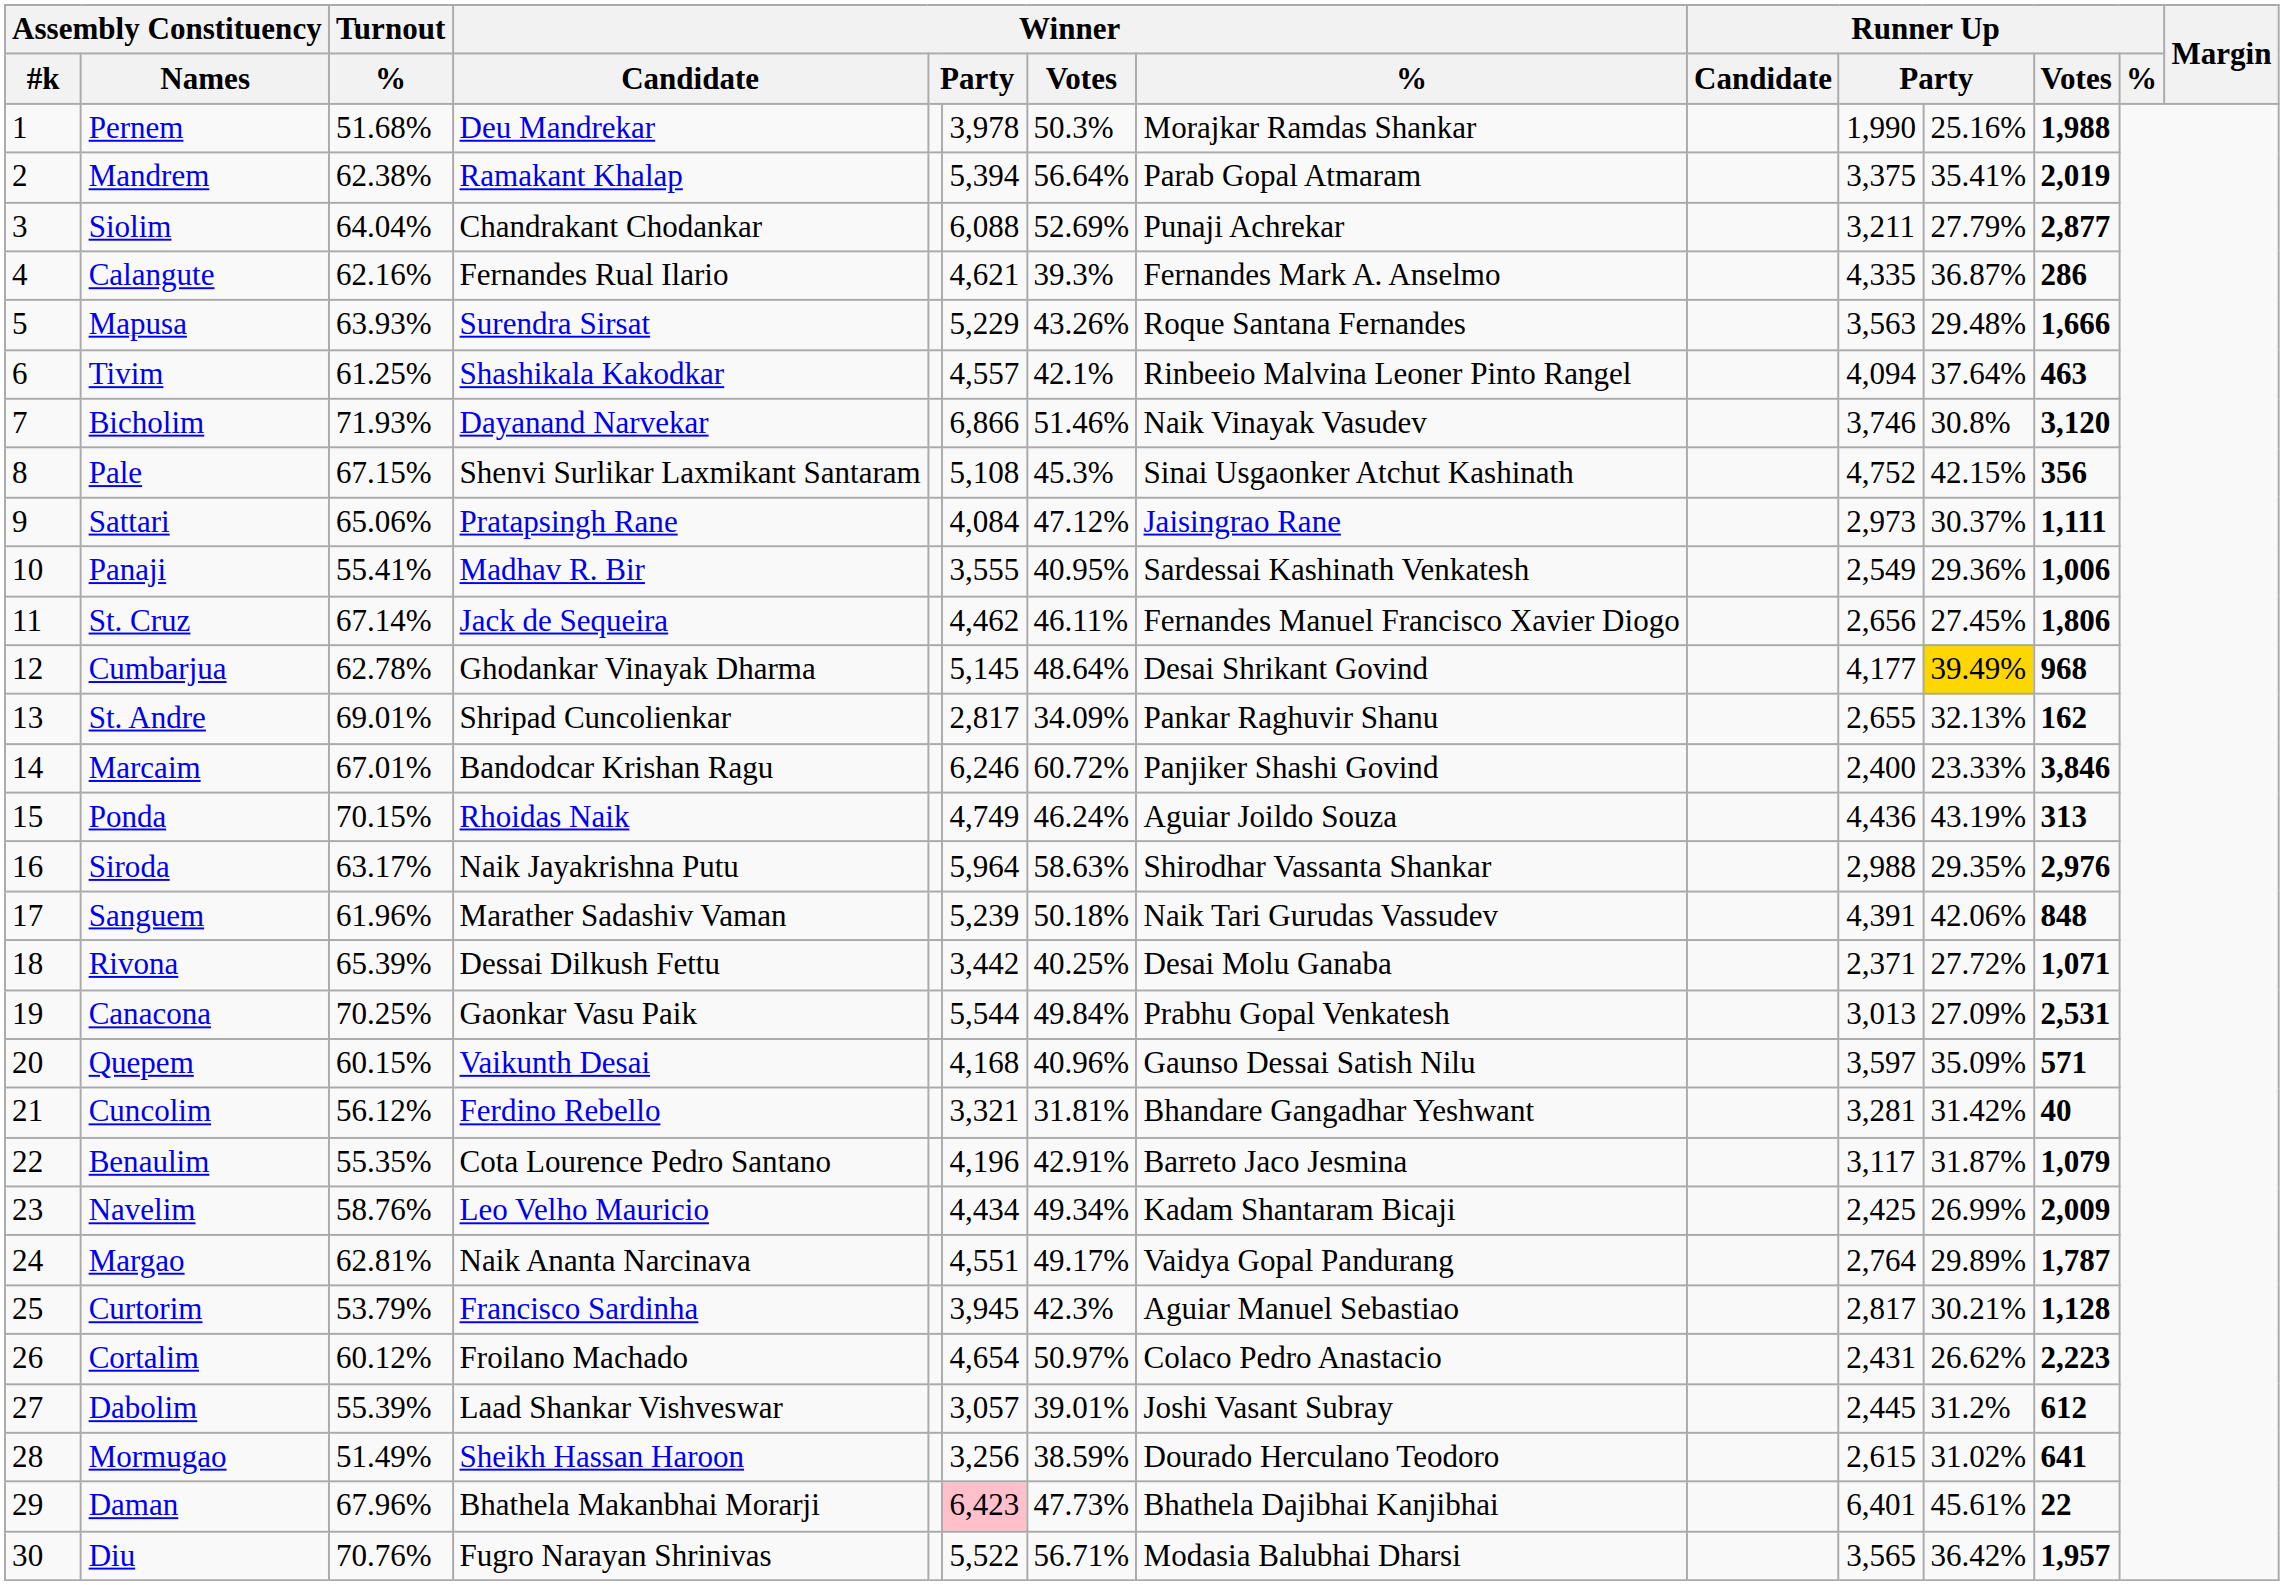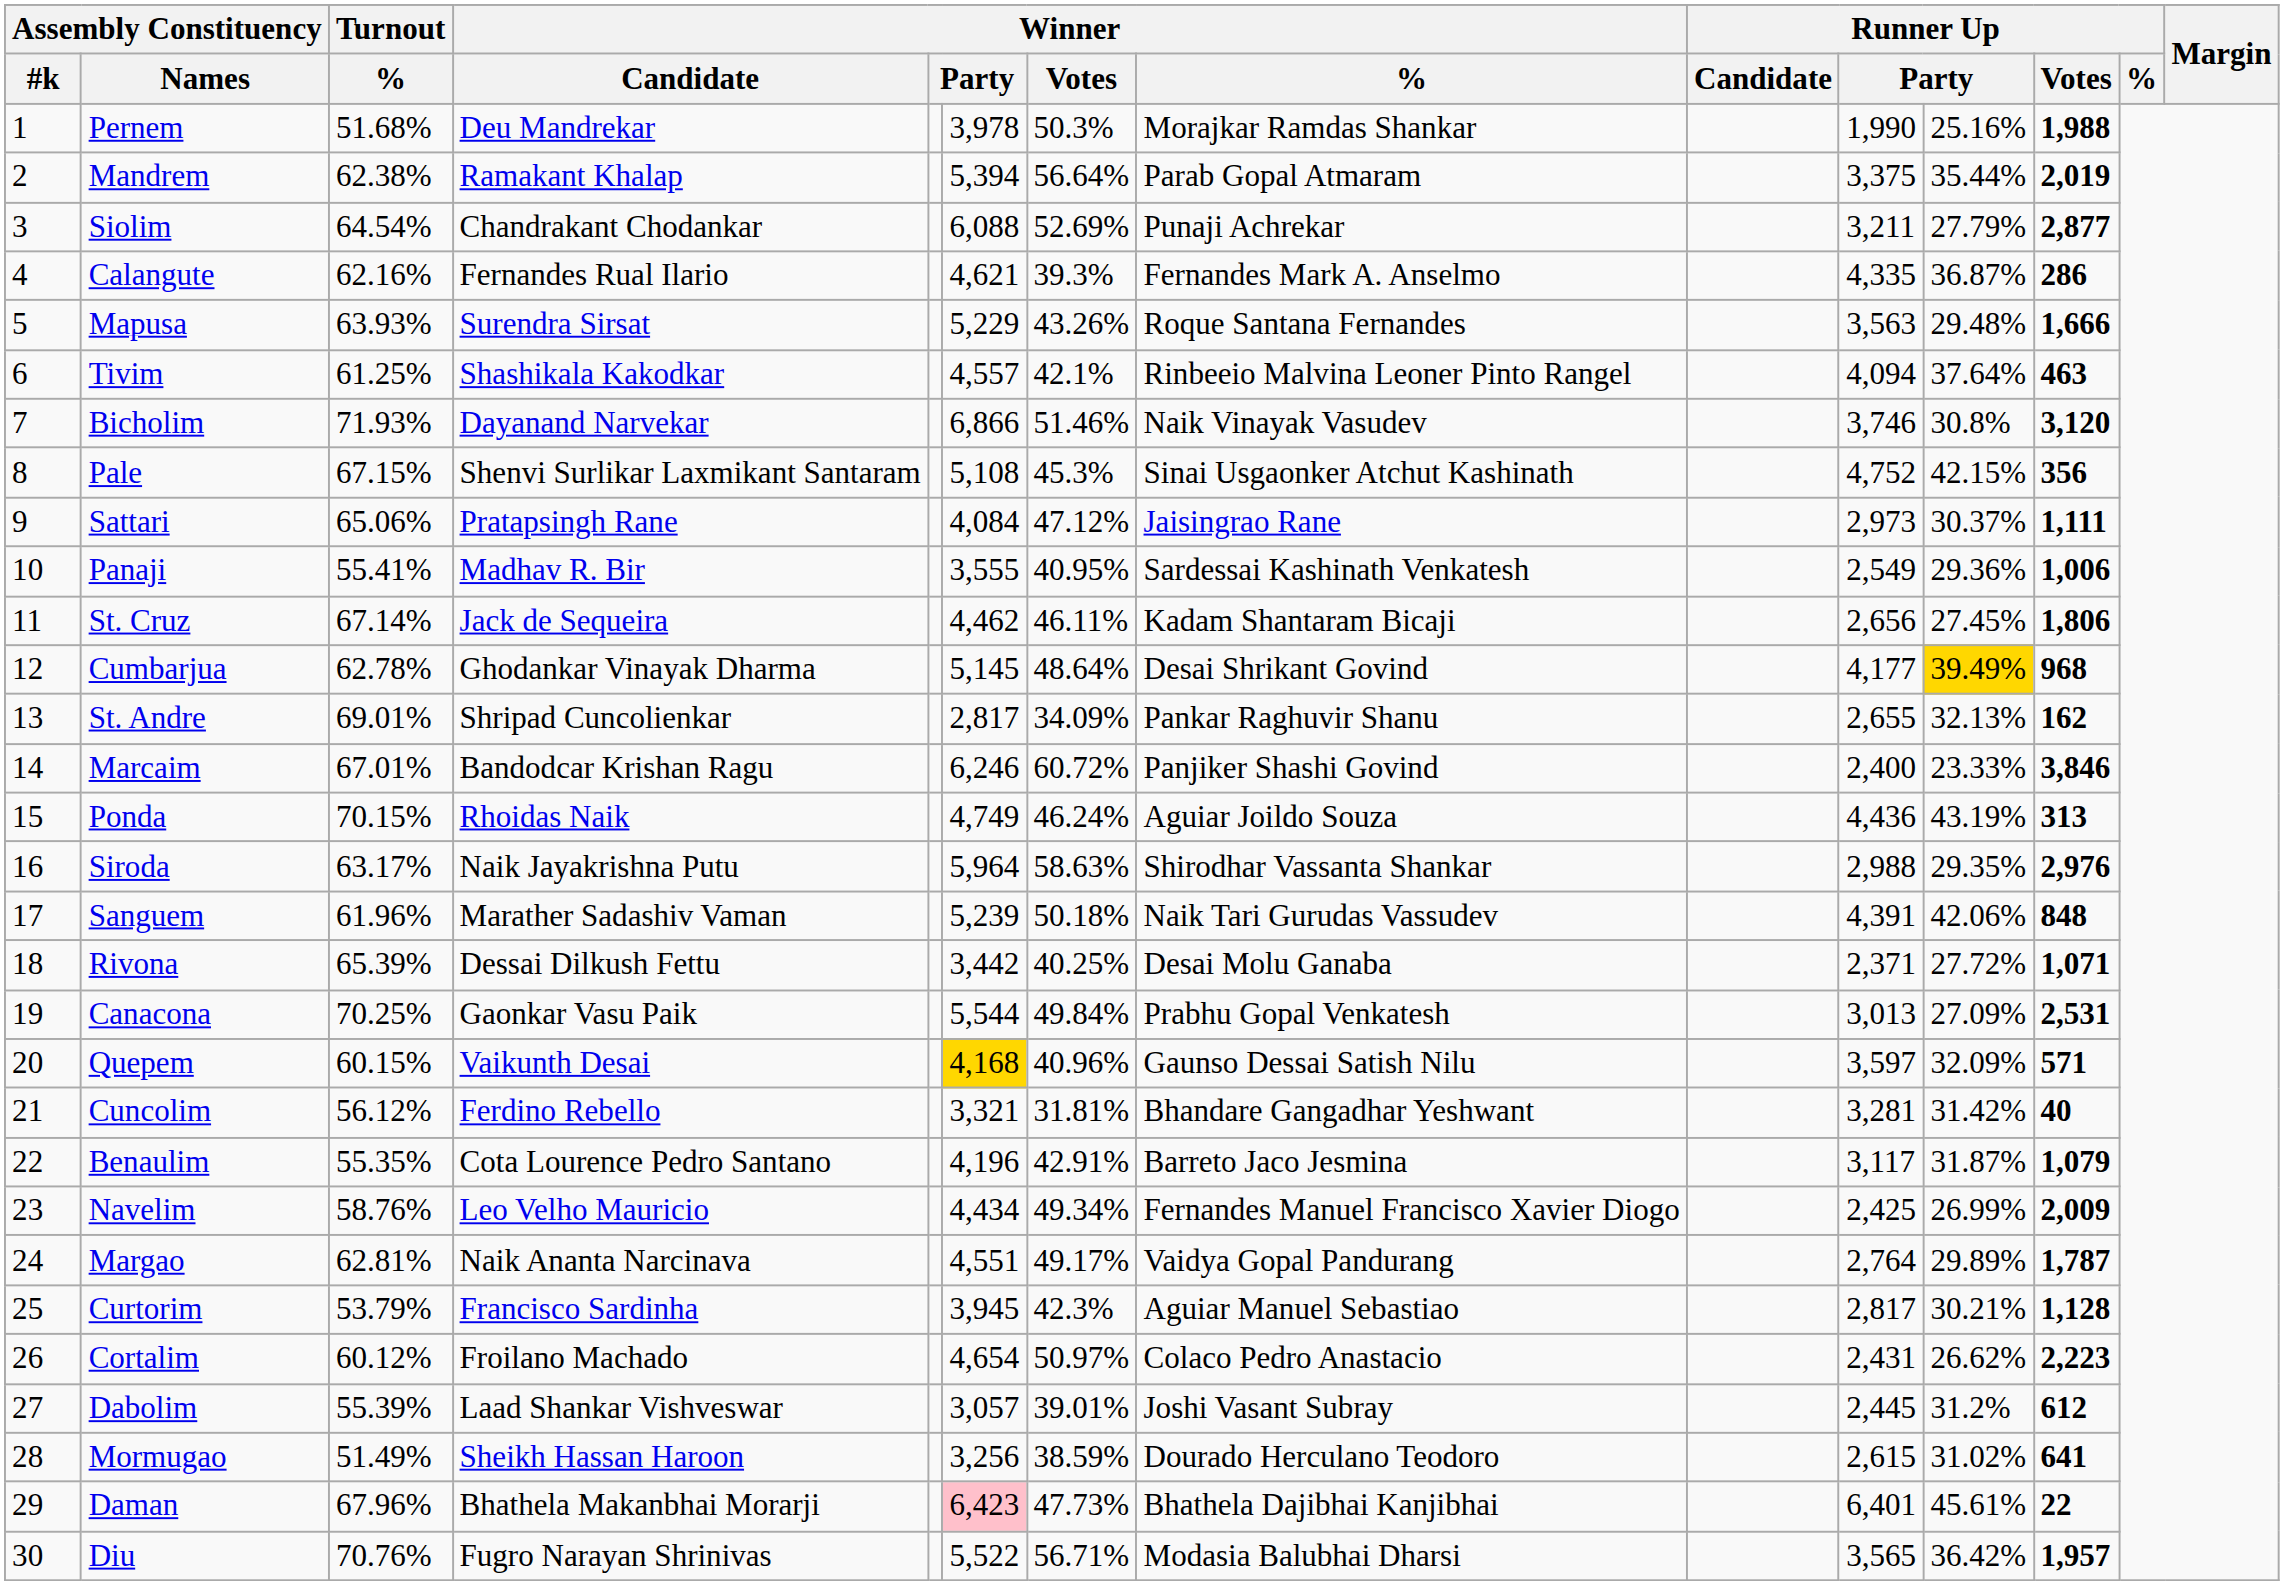(1978, 176) 35.41% -> (1978, 176) 35.44%
(384, 226) 64.04% -> (384, 226) 64.54%
(1412, 619) Fernandes Manuel Francisco Xavier Diogo -> (1300, 619) Kadam Shantaram Bicaji
(984, 1062) no background -> (984, 1062) gold background
(1978, 1062) 35.09% -> (1978, 1062) 32.09%
(1300, 1210) Kadam Shantaram Bicaji -> (1412, 1210) Fernandes Manuel Francisco Xavier Diogo
